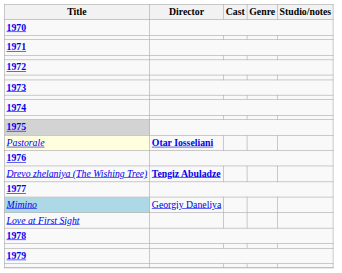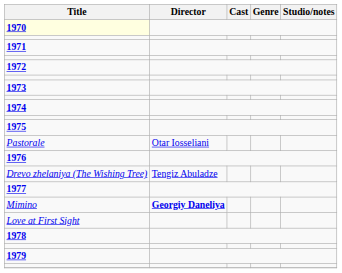(16, 27) no background -> (16, 27) lightyellow background
(16, 127) lightgrey background -> (16, 127) no background
(26, 143) lightyellow background -> (26, 143) no background
(183, 143) bold -> (180, 143) normal
(186, 174) bold -> (185, 174) normal
(22, 204) lightblue background -> (22, 204) no background
(187, 204) normal -> (188, 204) bold
